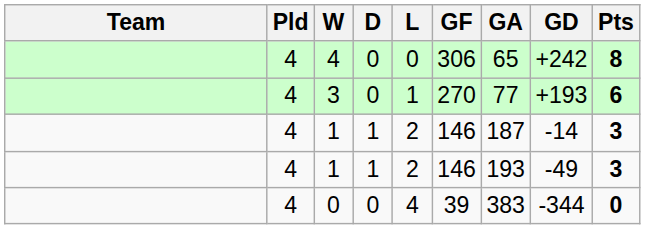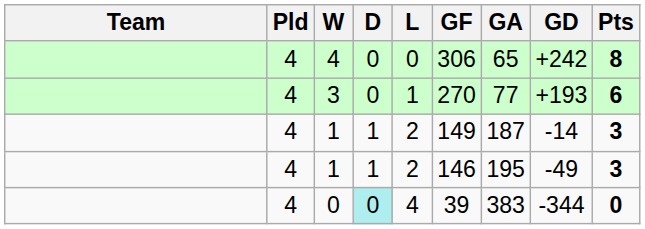(457, 132) 146 -> (457, 132) 149
(506, 168) 193 -> (506, 168) 195
(373, 205) no background -> (373, 205) paleturquoise background
